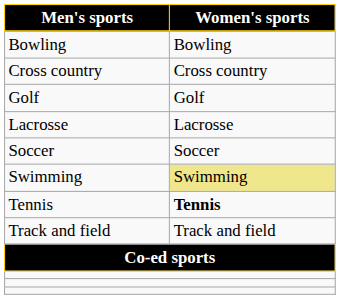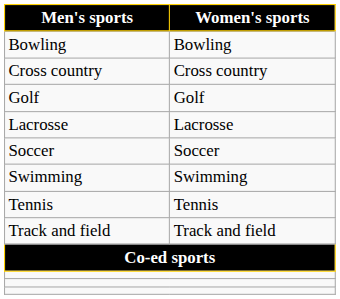(211, 177) khaki background -> (211, 177) no background
(197, 204) bold -> (196, 204) normal
